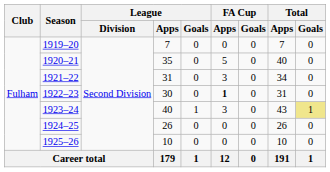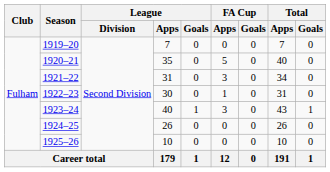(225, 93) bold -> (225, 93) normal
(310, 110) khaki background -> (310, 110) no background
